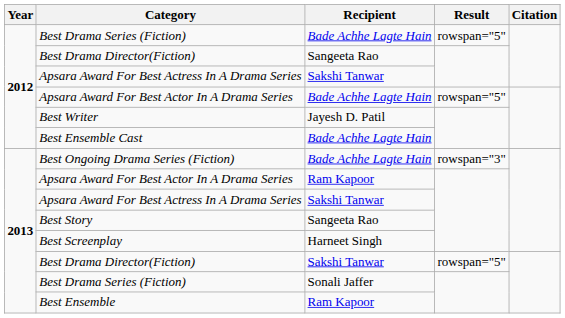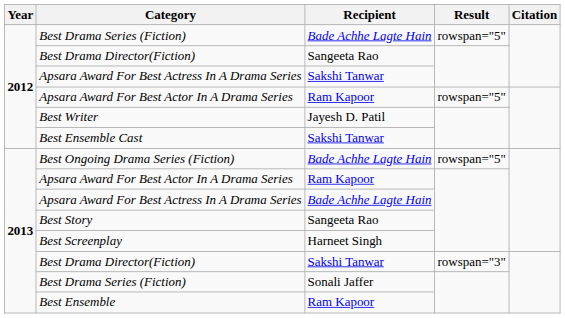(370, 96) Bade Achhe Lagte Hain -> (341, 96) Ram Kapoor
(370, 138) Bade Achhe Lagte Hain -> (346, 138) Sakshi Tanwar
(472, 158) rowspan="3" -> (472, 158) rowspan="5"
(346, 199) Sakshi Tanwar -> (370, 199) Bade Achhe Lagte Hain
(472, 261) rowspan="5" -> (472, 261) rowspan="3"
